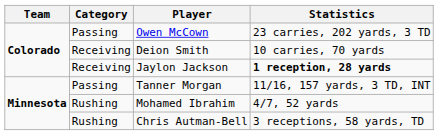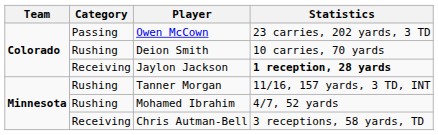(101, 50) Receiving -> (95, 50) Rushing
(95, 85) Passing -> (95, 85) Rushing
(95, 121) Rushing -> (101, 121) Receiving
